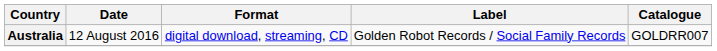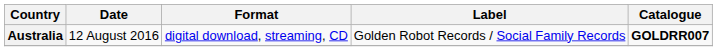(670, 35) normal -> (670, 35) bold
